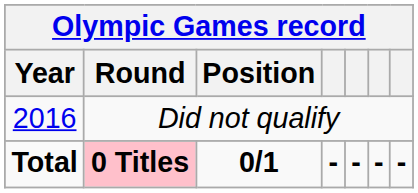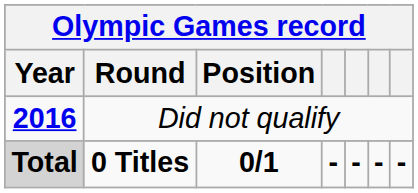(45, 118) normal -> (45, 118) bold
(45, 163) no background -> (45, 163) lightgrey background
(140, 163) pink background -> (140, 163) no background
